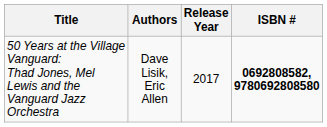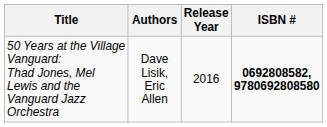(206, 79) 2017 -> (206, 79) 2016
